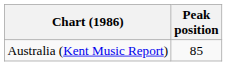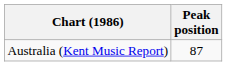(196, 50) 85 -> (196, 50) 87
